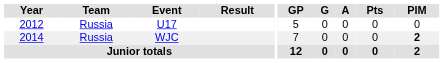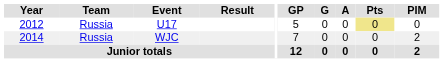(375, 24) no background -> (375, 24) khaki background
(417, 38) bold -> (417, 38) normal
